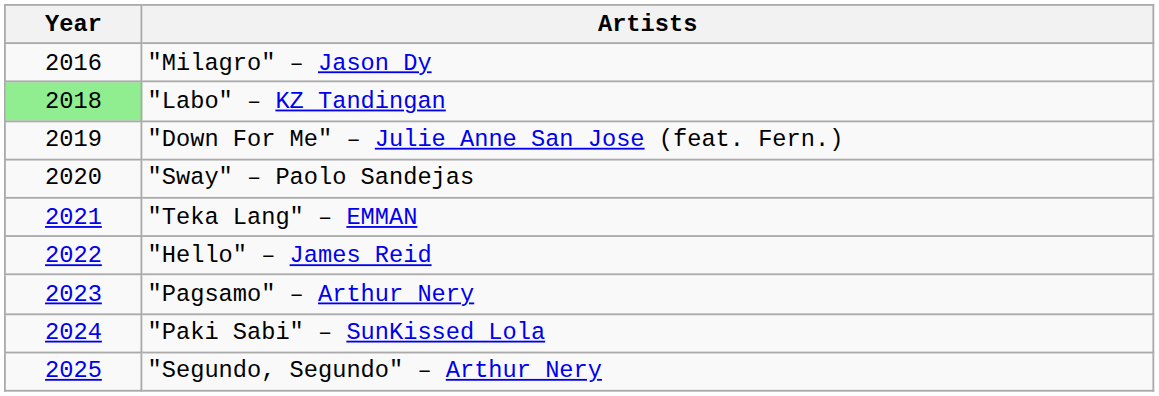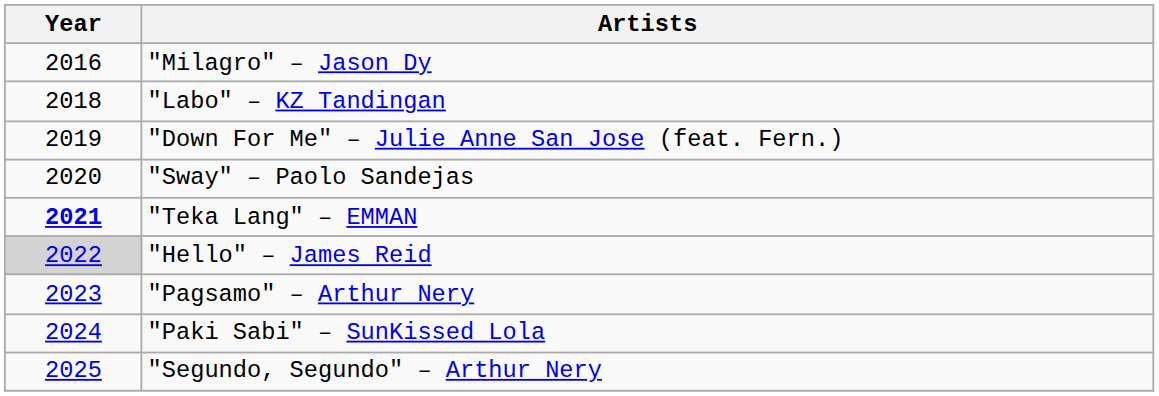(73, 101) lightgreen background -> (73, 101) no background
(73, 217) normal -> (73, 217) bold
(73, 256) no background -> (73, 256) lightgrey background
